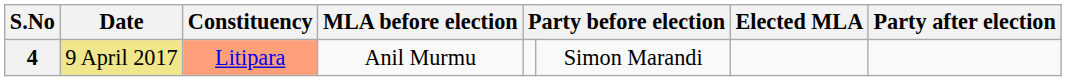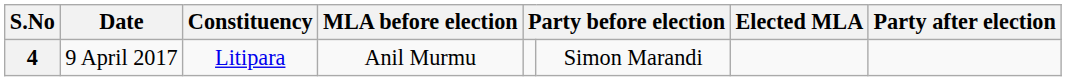(121, 57) khaki background -> (121, 57) no background
(250, 57) lightsalmon background -> (250, 57) no background
